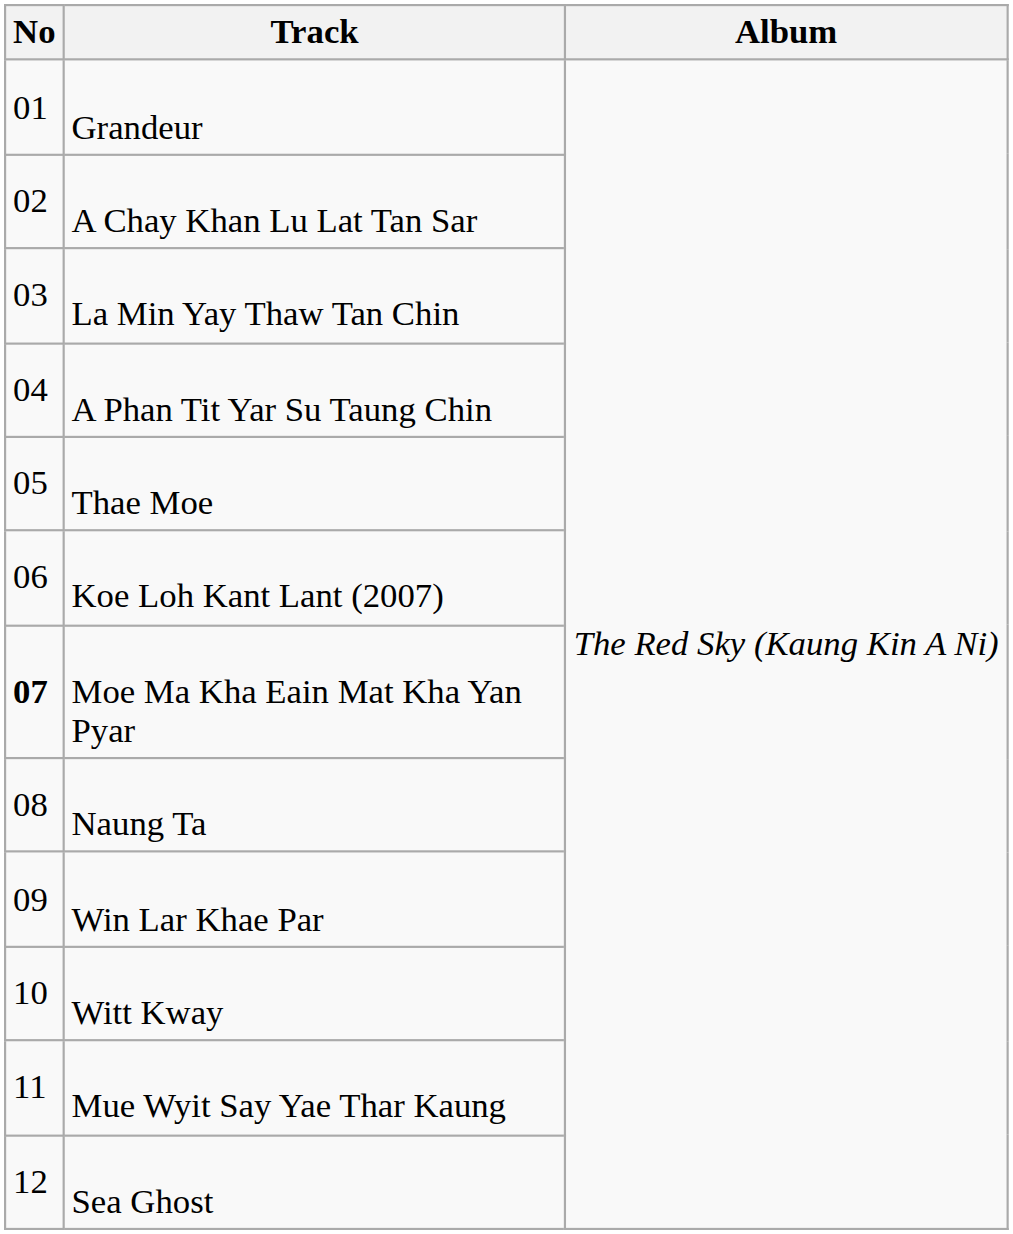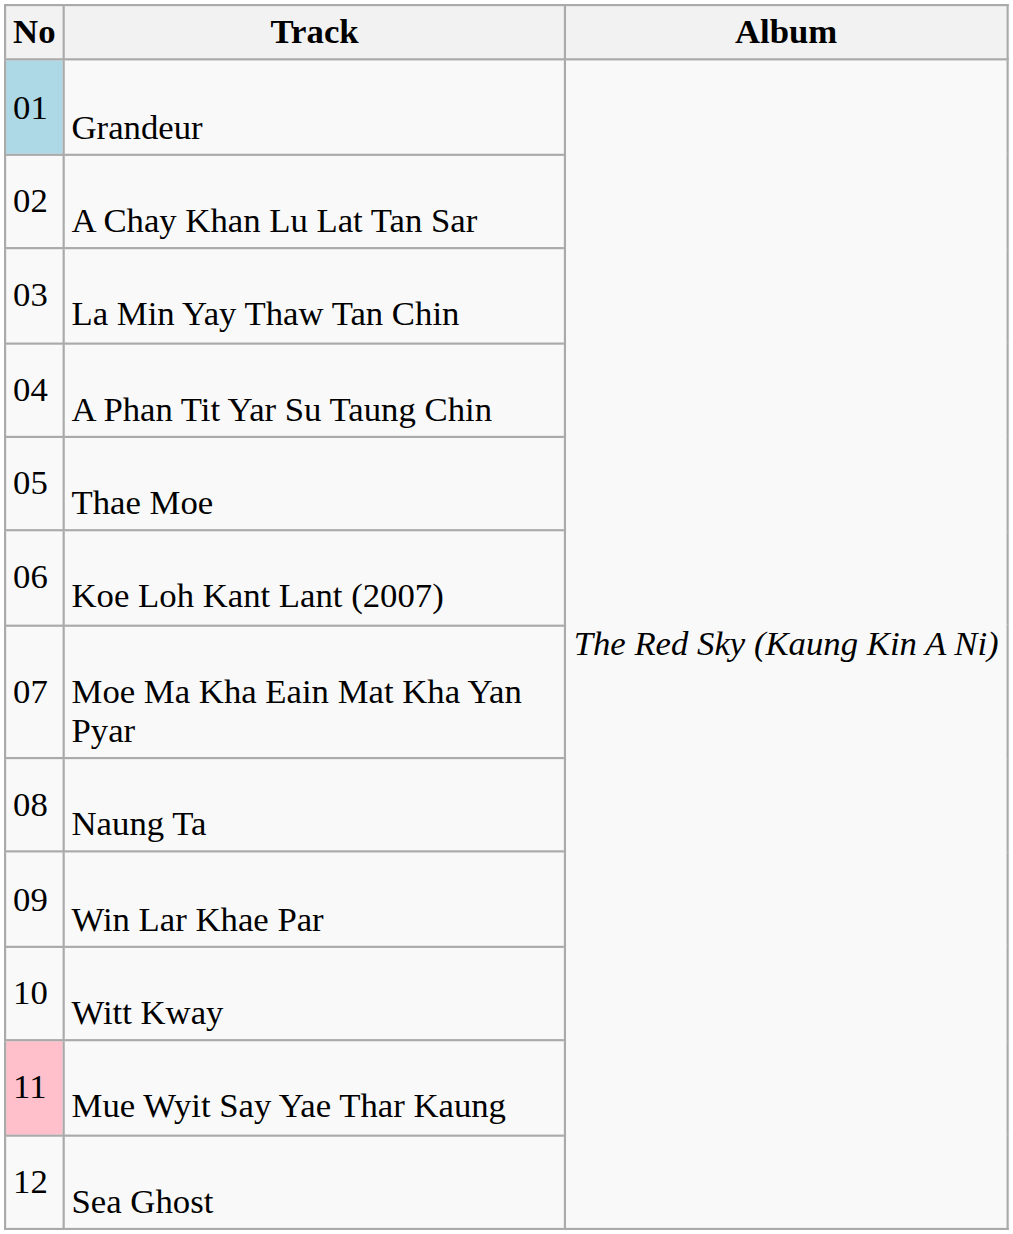(30, 106) no background -> (30, 106) lightblue background
(30, 690) bold -> (30, 690) normal
(30, 1086) no background -> (30, 1086) pink background
